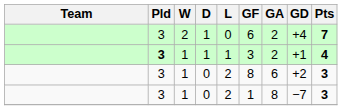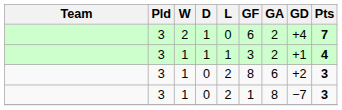(161, 54) bold -> (161, 54) normal
